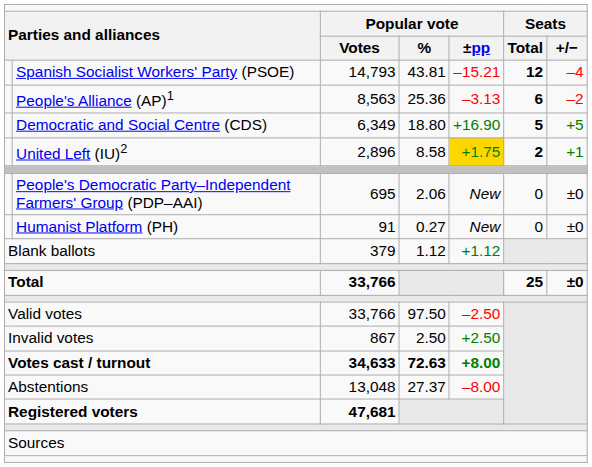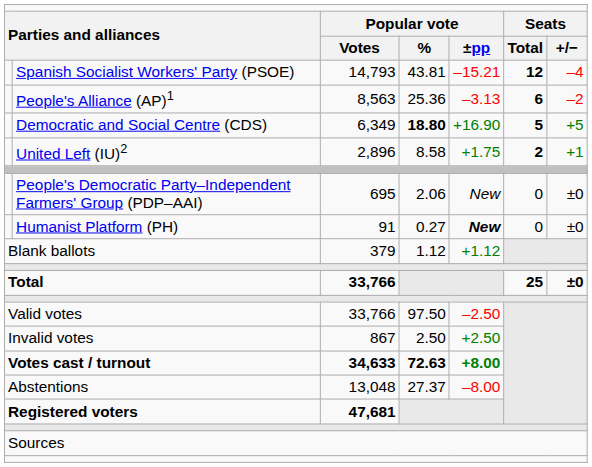(427, 125) normal -> (427, 125) bold
(481, 151) gold background -> (481, 151) no background
(485, 226) normal -> (485, 226) bold
